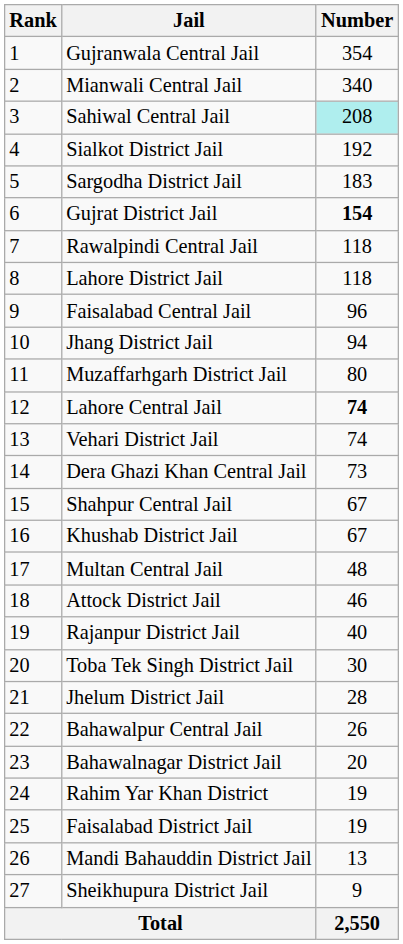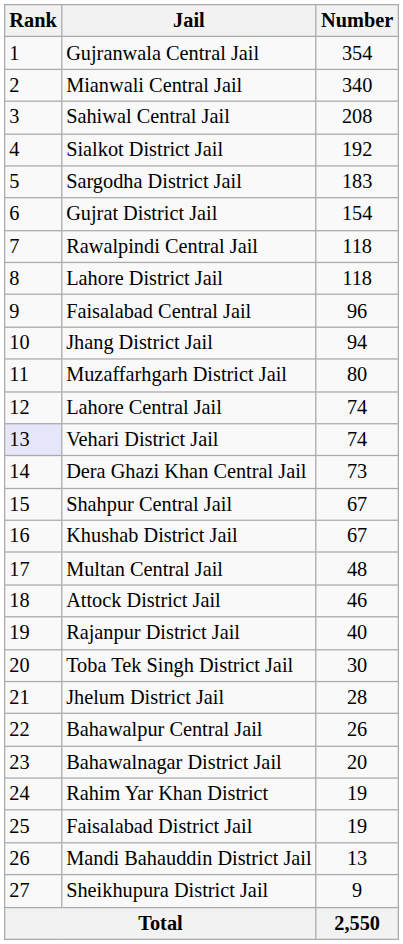(357, 117) paleturquoise background -> (357, 117) no background
(357, 213) bold -> (357, 213) normal
(357, 407) bold -> (357, 407) normal
(19, 439) no background -> (19, 439) lavender background
